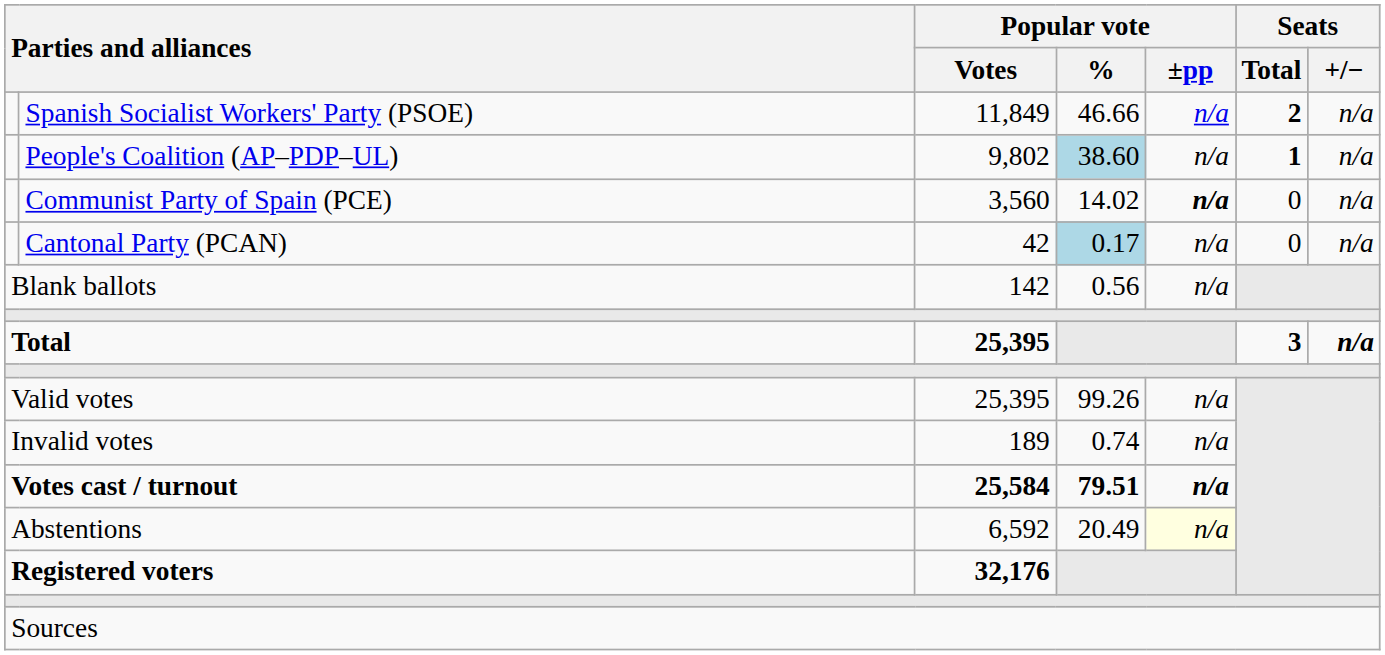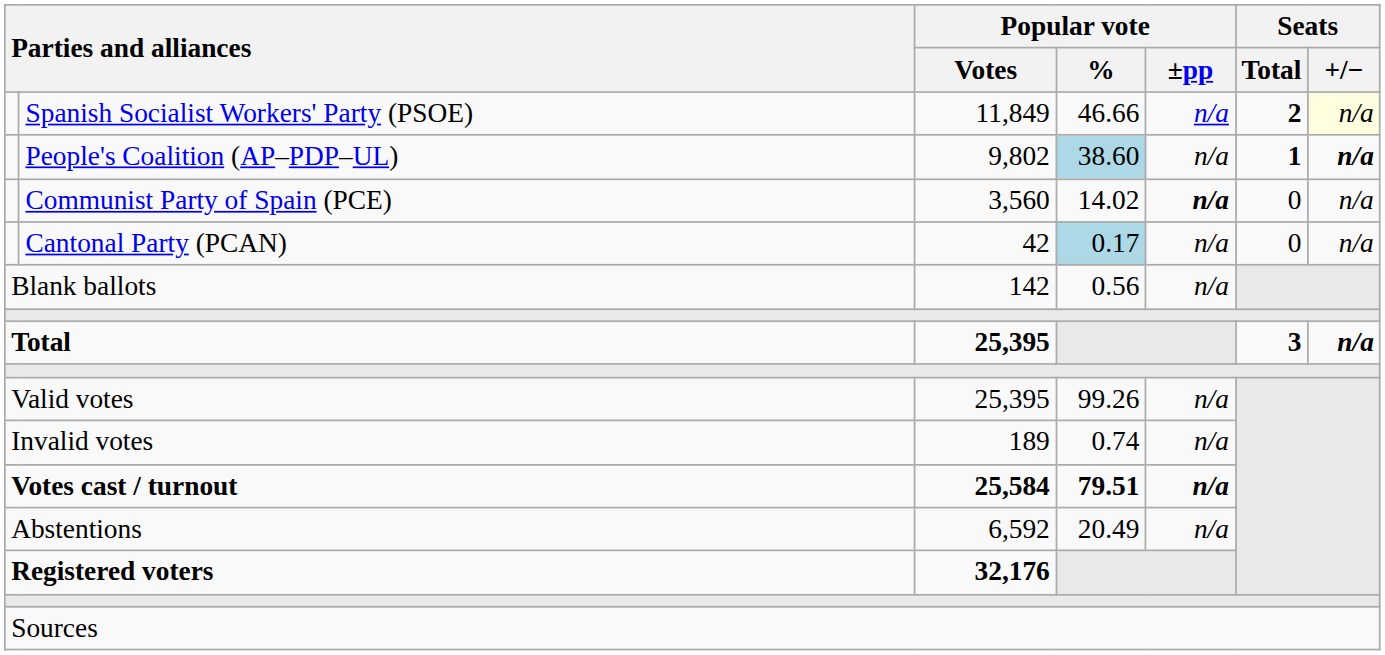(1356, 112) no background -> (1356, 112) lightyellow background
(1356, 156) normal -> (1356, 156) bold
(1211, 528) lightyellow background -> (1211, 528) no background
